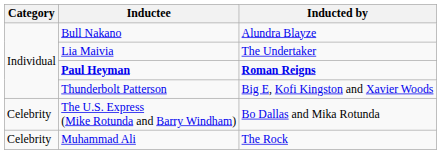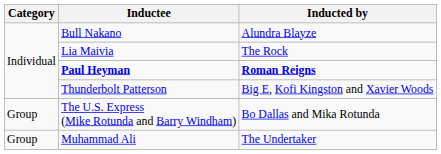(279, 51) The Undertaker -> (265, 51) The Rock
(29, 114) Celebrity -> (22, 114) Group
(29, 139) Celebrity -> (22, 139) Group
(265, 139) The Rock -> (279, 139) The Undertaker
